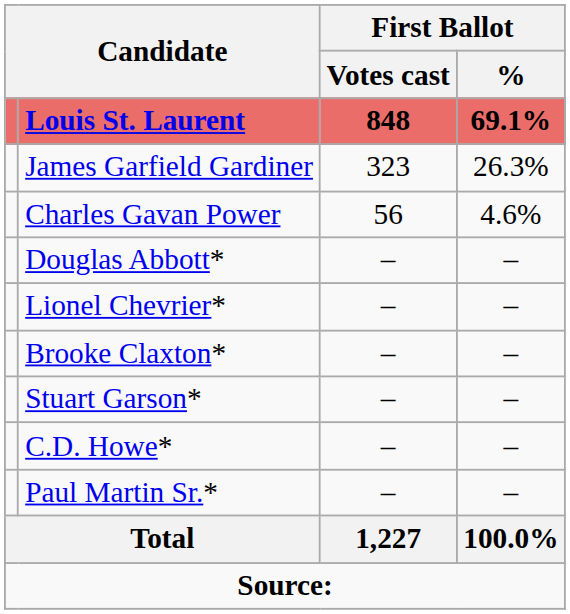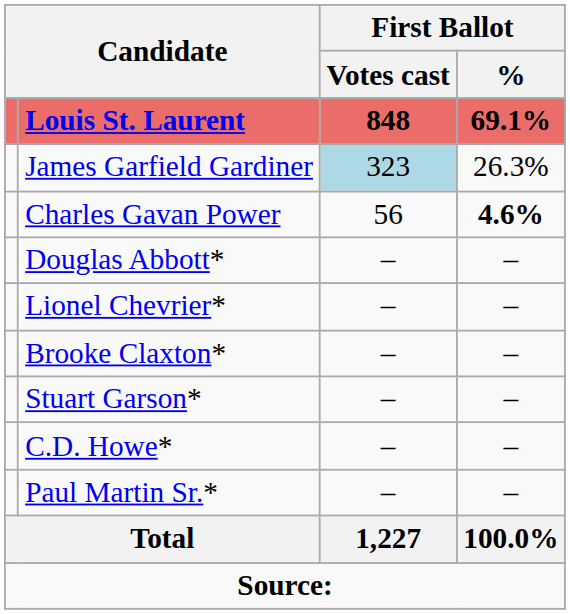(388, 167) no background -> (388, 167) lightblue background
(511, 213) normal -> (511, 213) bold
